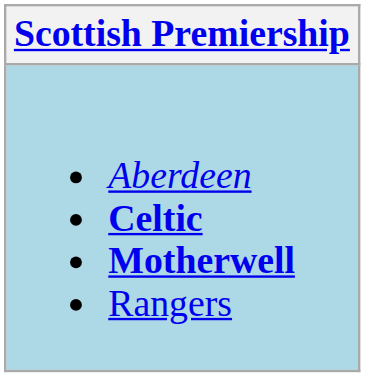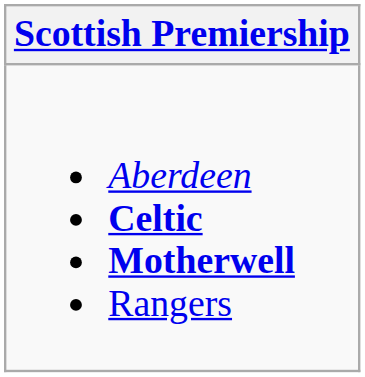(182, 239) lightblue background -> (182, 239) no background
